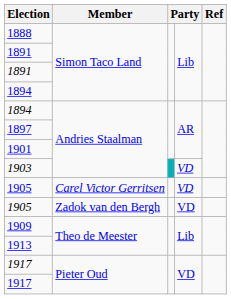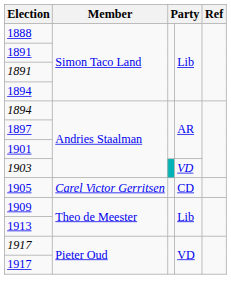(185, 187) VD -> (186, 187) CD
- row: (19, 206)
